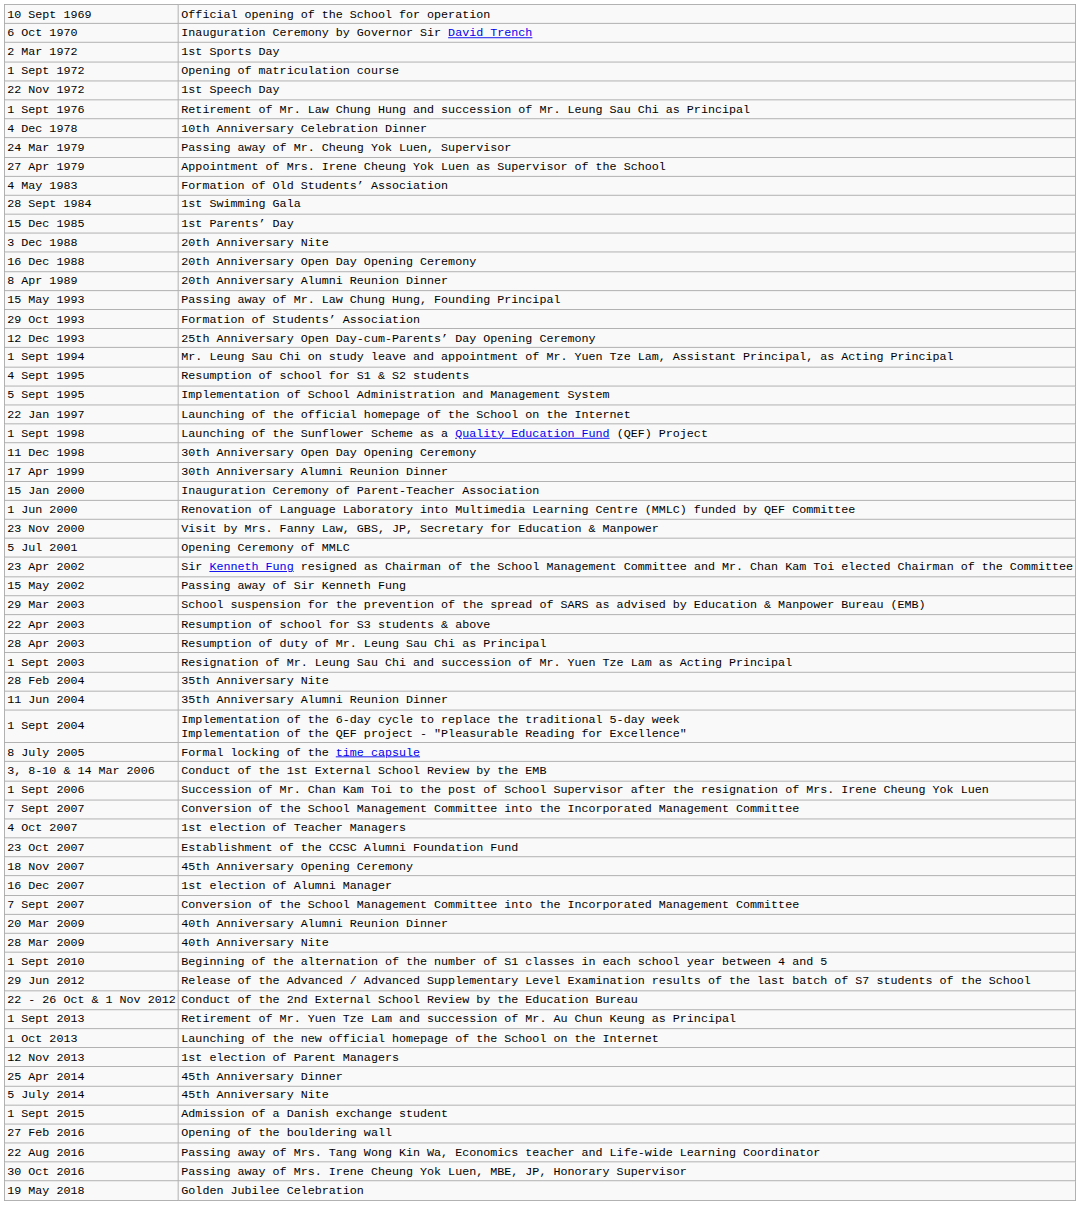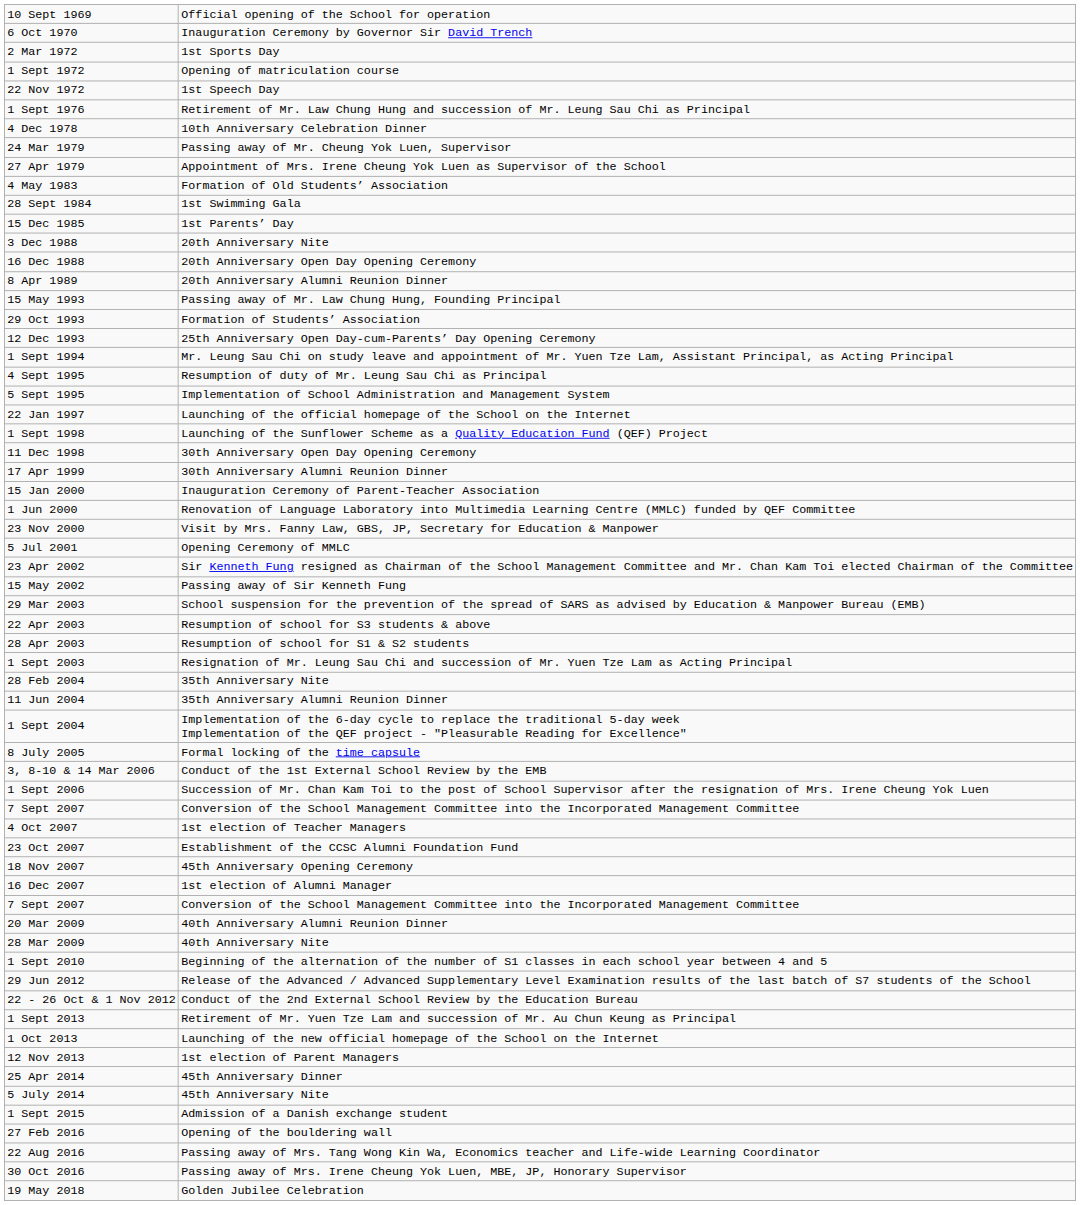(325, 376) Resumption of school for S1 & S2 students -> (364, 376) Resumption of duty of Mr. Leung Sau Chi as Principal
(364, 643) Resumption of duty of Mr. Leung Sau Chi as Principal -> (325, 643) Resumption of school for S1 & S2 students
